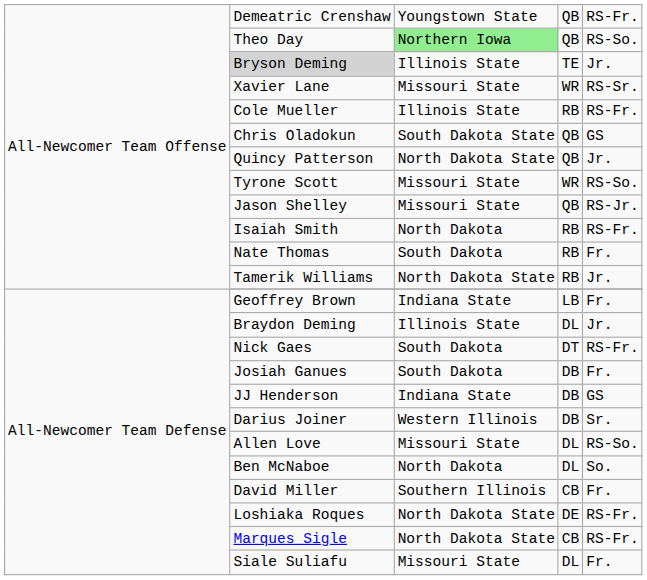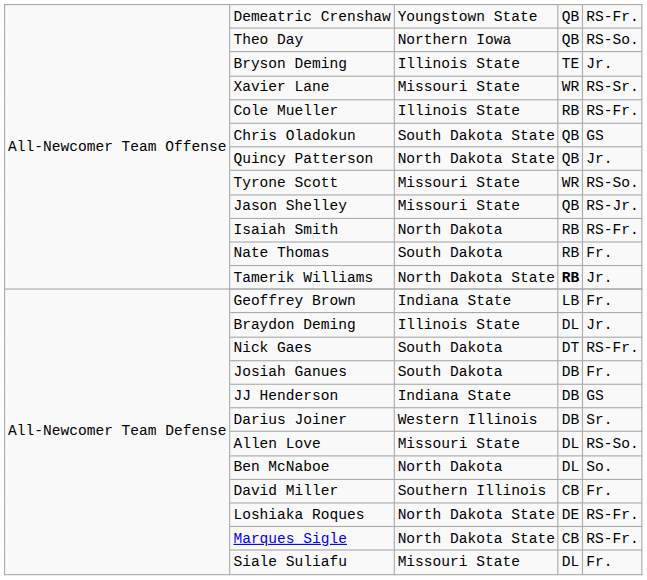(454, 40) lightgreen background -> (454, 40) no background
(290, 64) lightgrey background -> (290, 64) no background
(571, 277) normal -> (571, 277) bold
